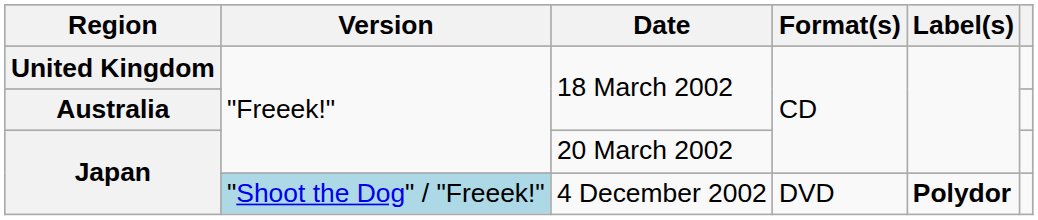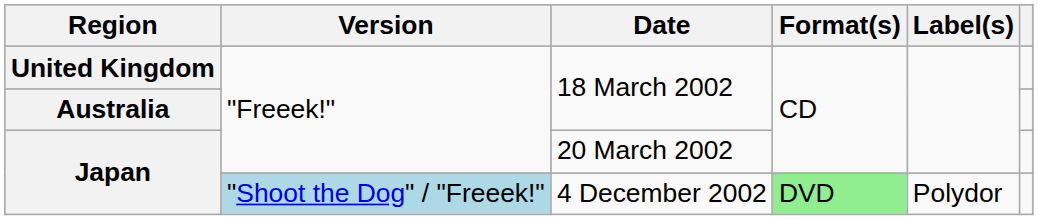(807, 192) no background -> (807, 192) lightgreen background
(962, 192) bold -> (958, 192) normal
